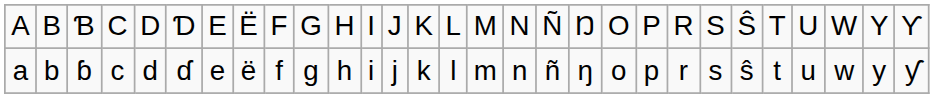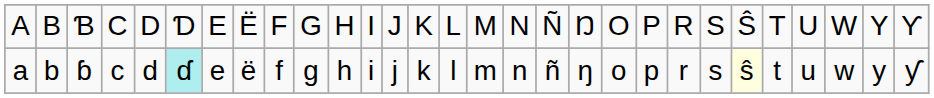(184, 70) no background -> (184, 70) paleturquoise background
(747, 70) no background -> (747, 70) lightyellow background
